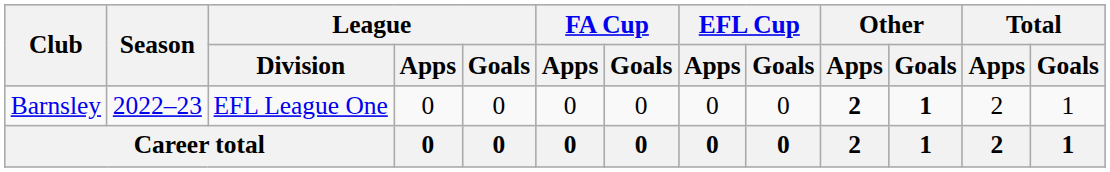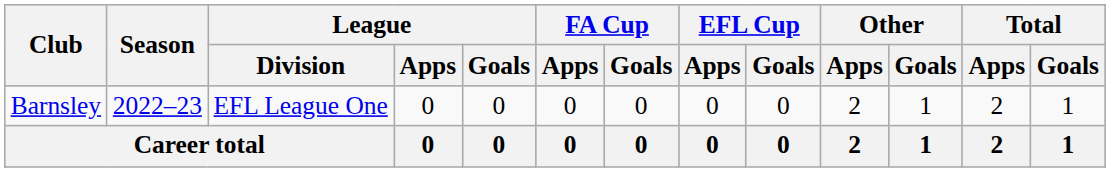(855, 105) bold -> (855, 105) normal
(926, 105) bold -> (926, 105) normal
